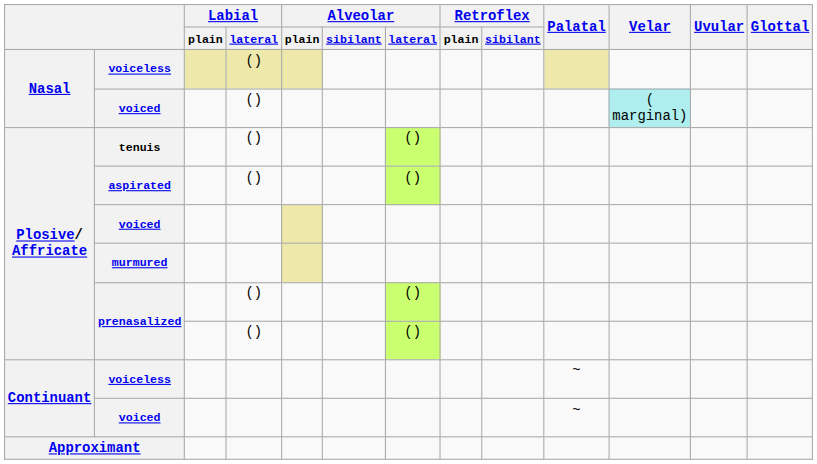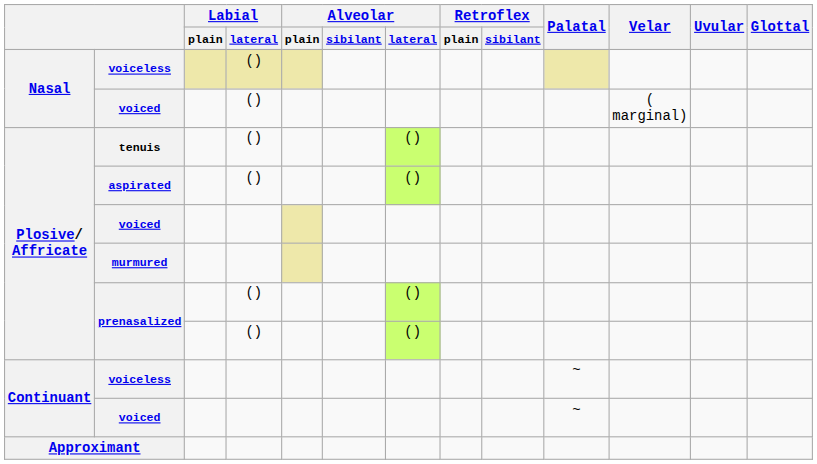(650, 108) paleturquoise background -> (650, 108) no background
